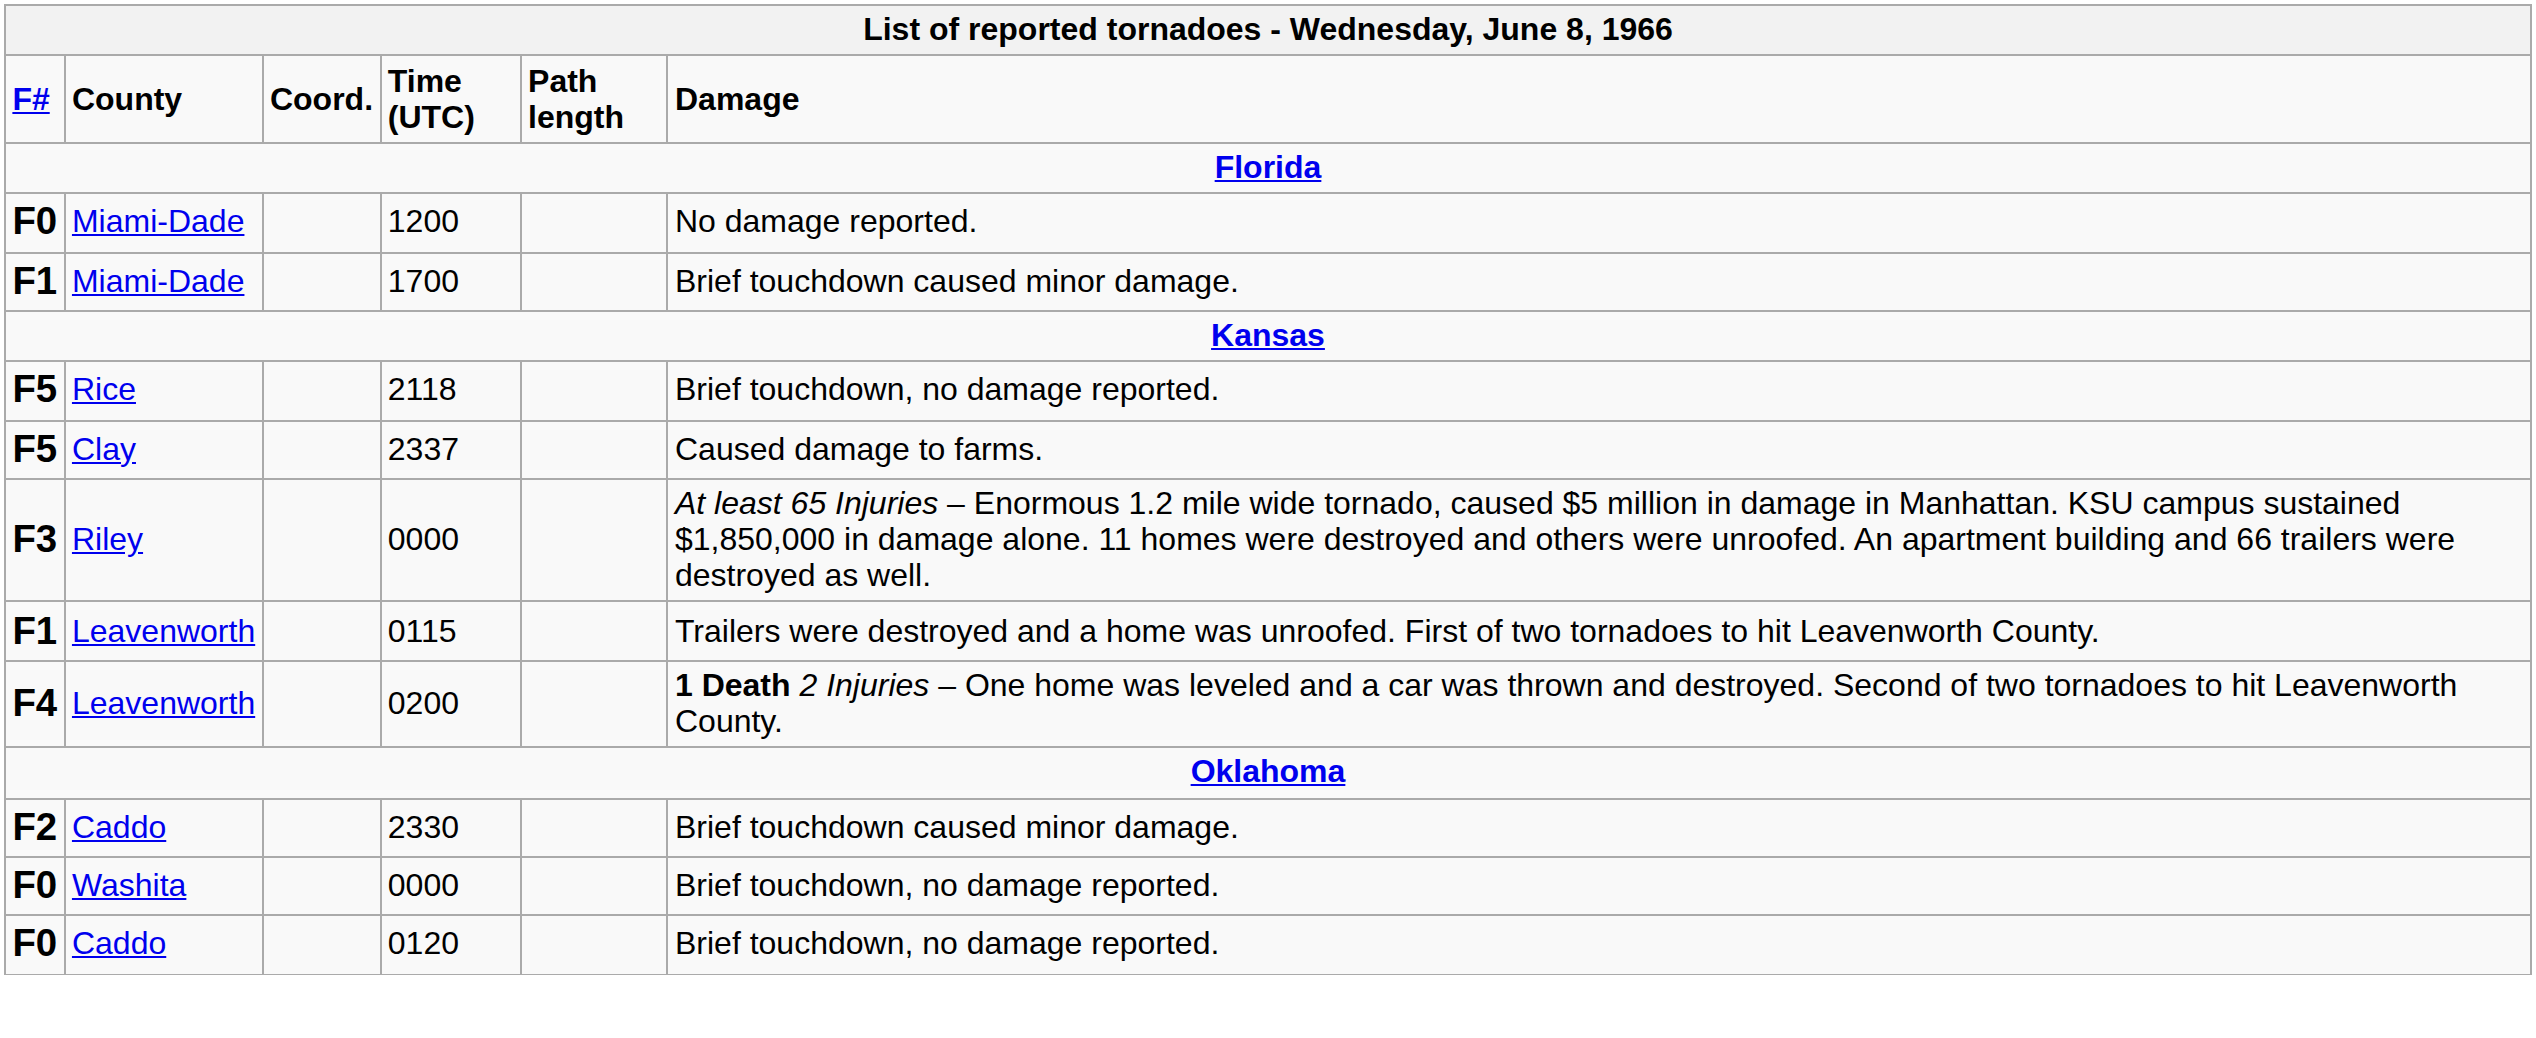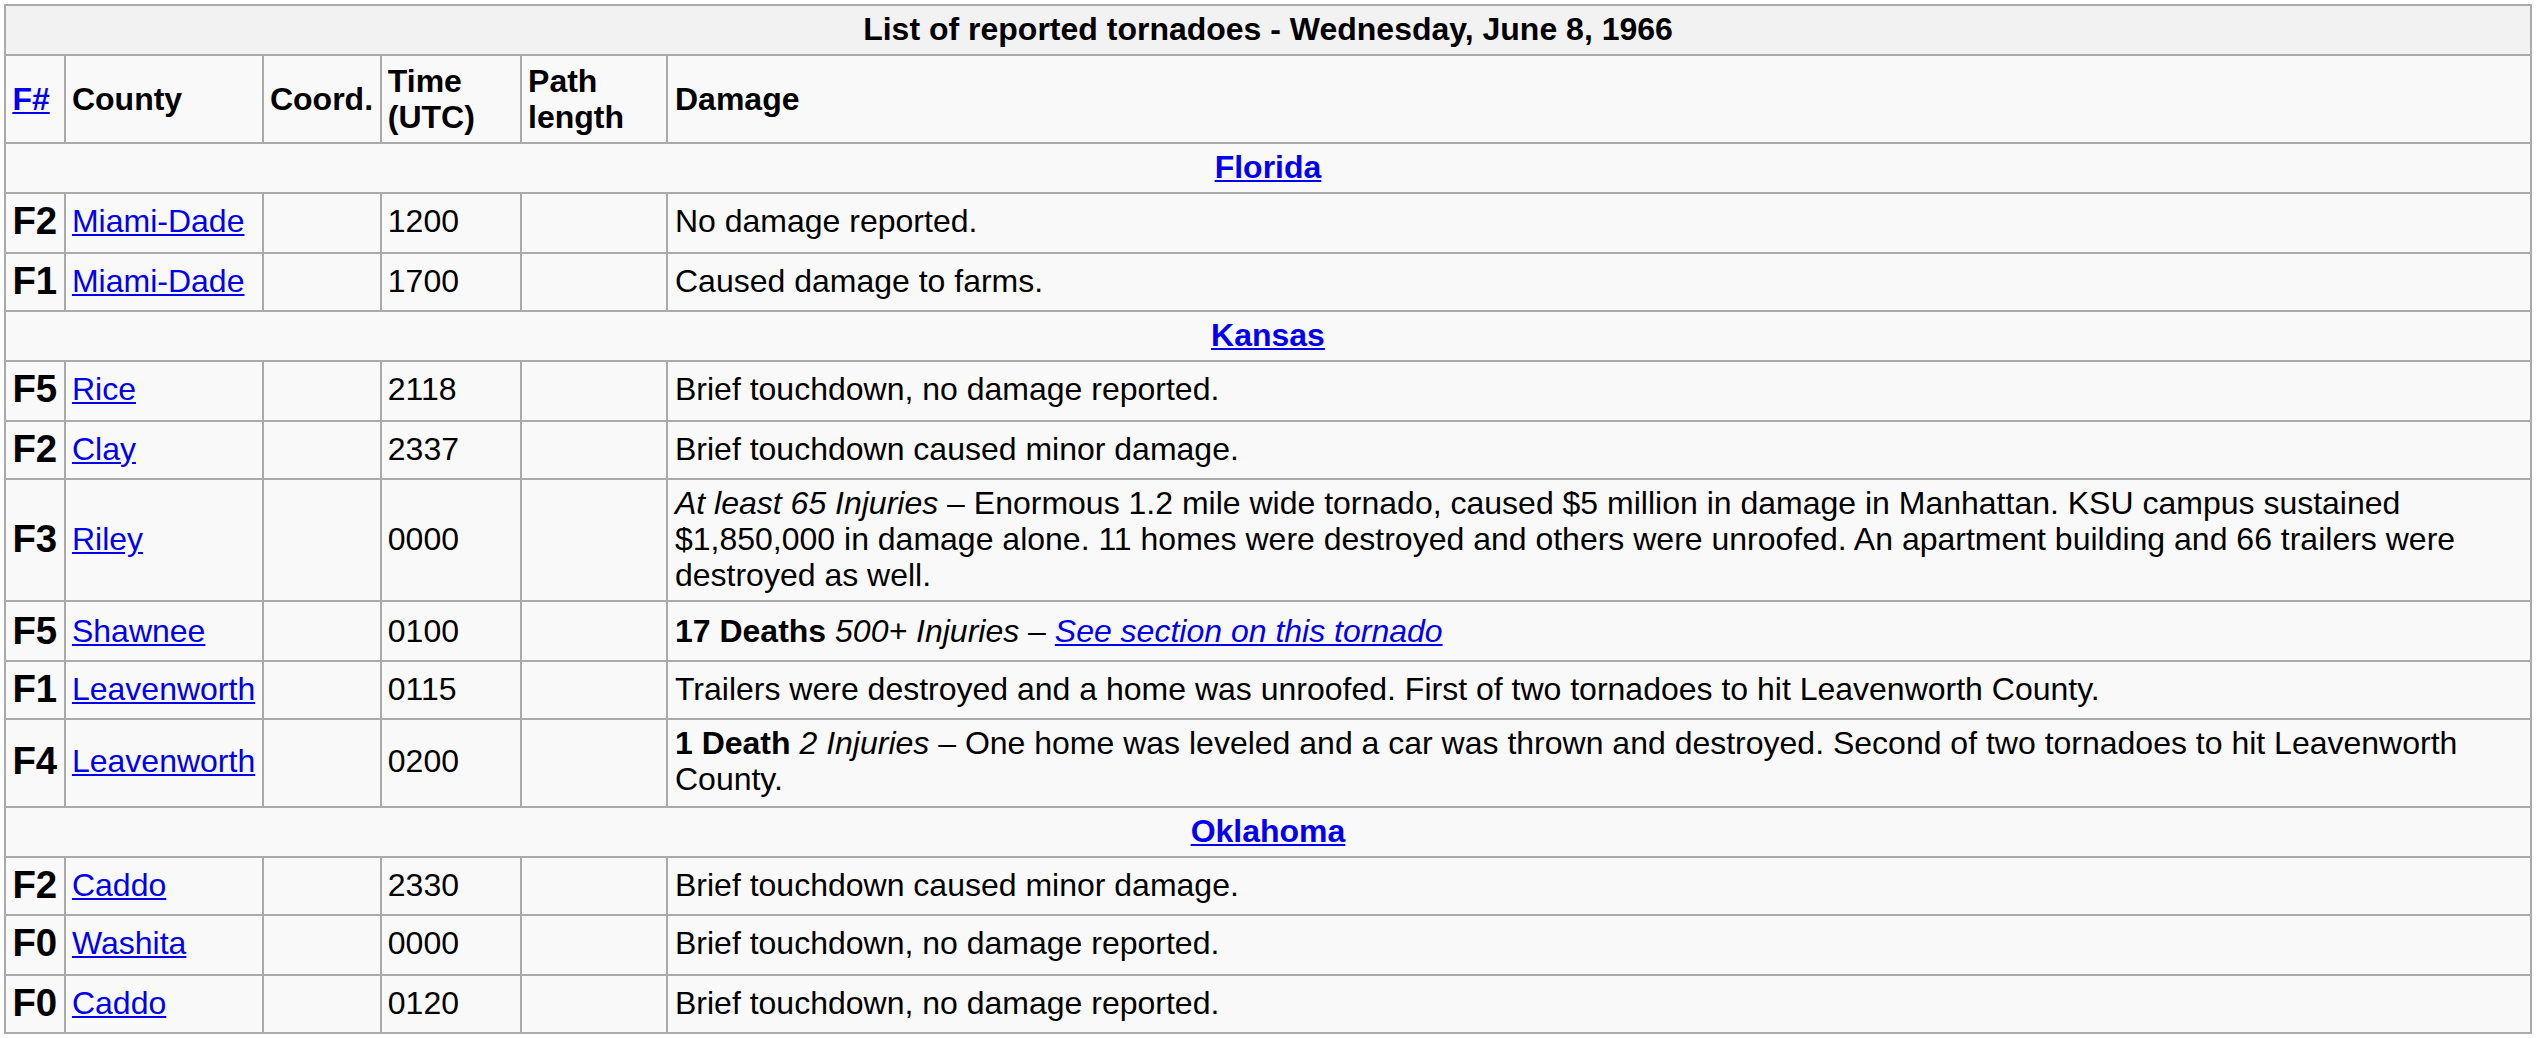(35, 222) F0 -> (35, 222) F2
(957, 280) Brief touchdown caused minor damage. -> (859, 280) Caused damage to farms.
(35, 449) F5 -> (35, 449) F2
(859, 449) Caused damage to farms. -> (957, 449) Brief touchdown caused minor damage.
+ row: (139, 630)
